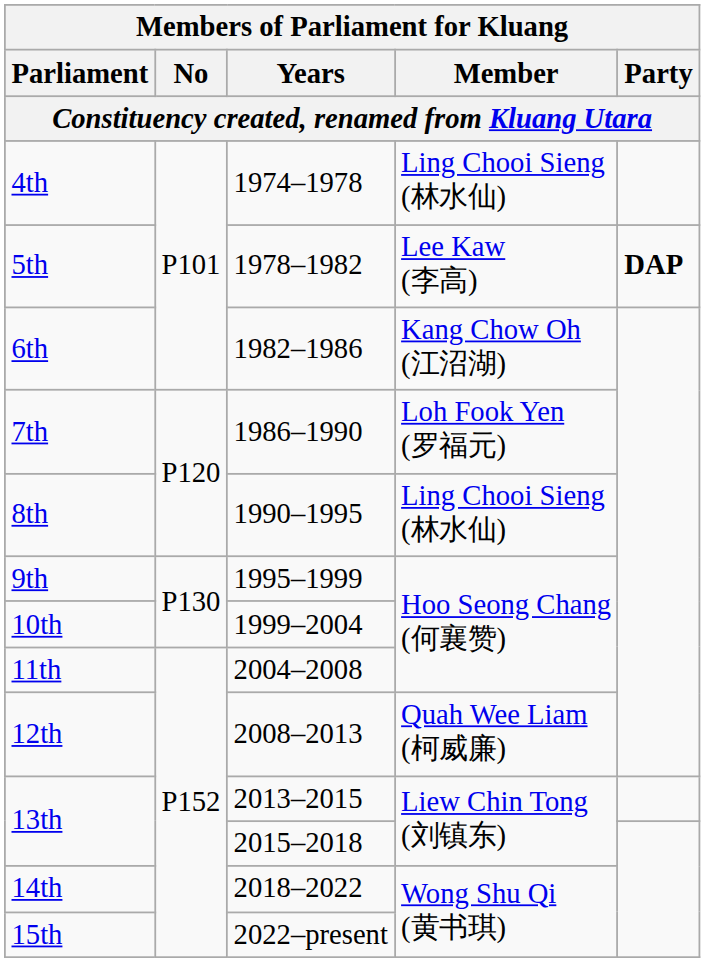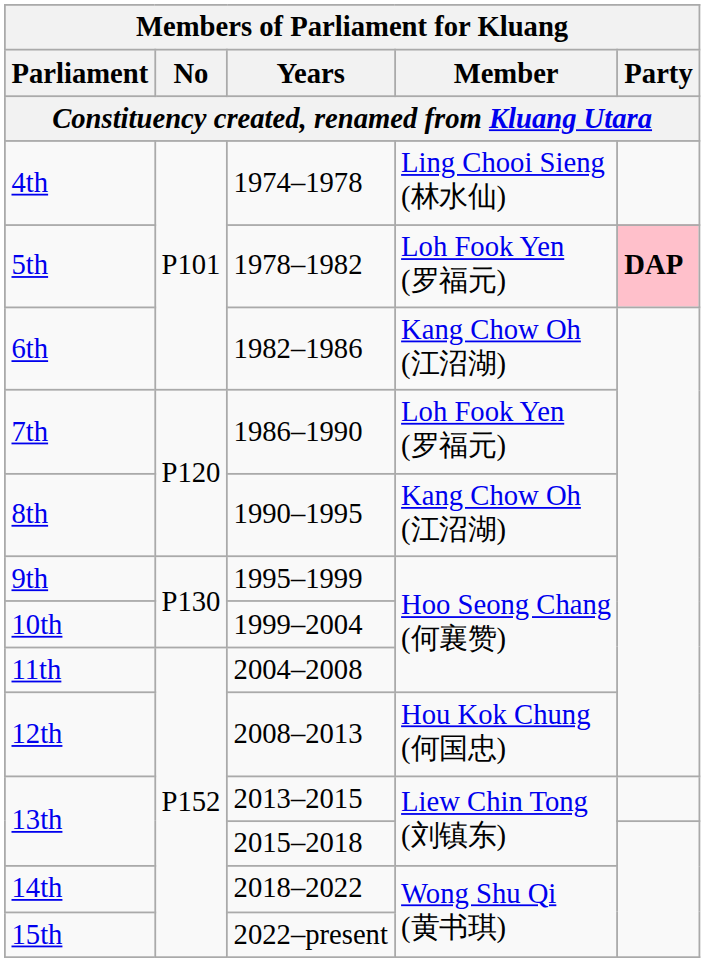(453, 263) Lee Kaw (李高) -> (483, 263) Loh Fook Yen (罗福元)
(654, 265) no background -> (654, 265) pink background
(503, 512) Ling Chooi Sieng (林水仙) -> (491, 512) Kang Chow Oh (江沼湖)
(494, 731) Quah Wee Liam (柯威廉) -> (496, 731) Hou Kok Chung (何国忠)
